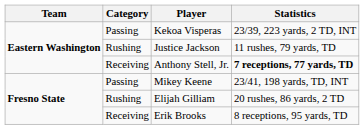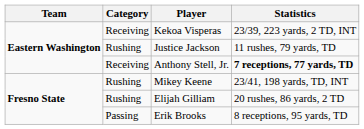(122, 30) Passing -> (127, 30) Receiving
(122, 81) Passing -> (123, 81) Rushing
(127, 115) Receiving -> (122, 115) Passing
